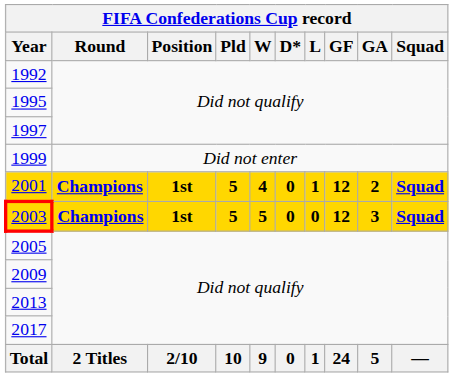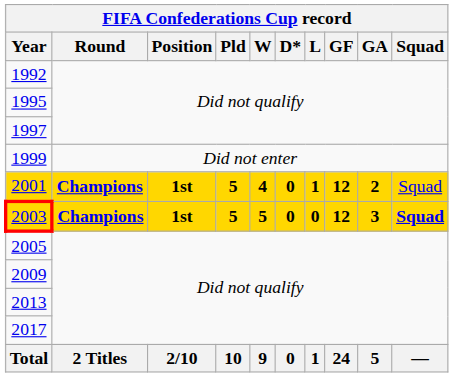(420, 186) bold -> (420, 186) normal
